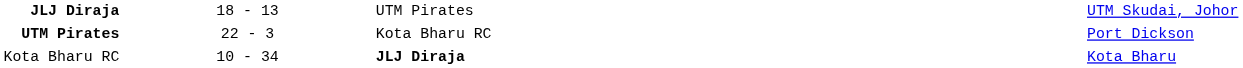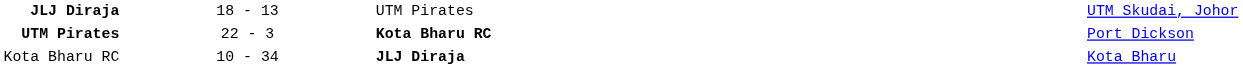(434, 34) normal -> (434, 34) bold
